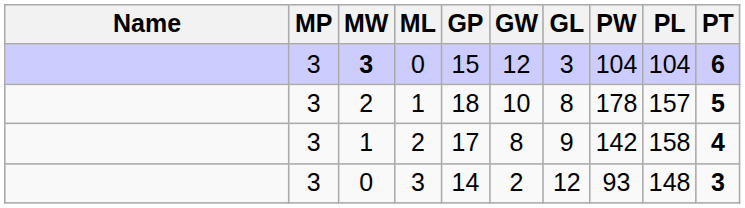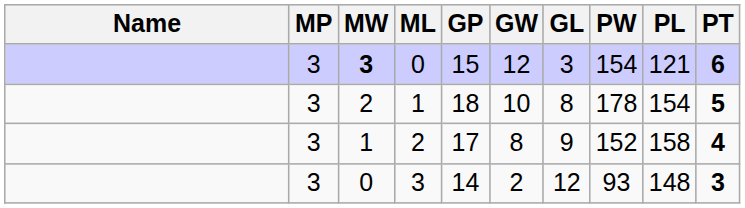(616, 63) 104 -> (616, 63) 154
(670, 63) 104 -> (670, 63) 121
(670, 103) 157 -> (670, 103) 154
(616, 143) 142 -> (616, 143) 152
